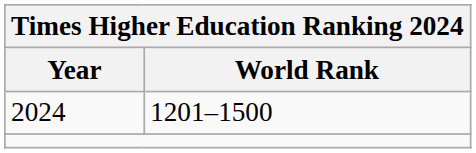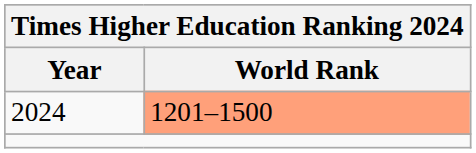(211, 112) no background -> (211, 112) lightsalmon background
